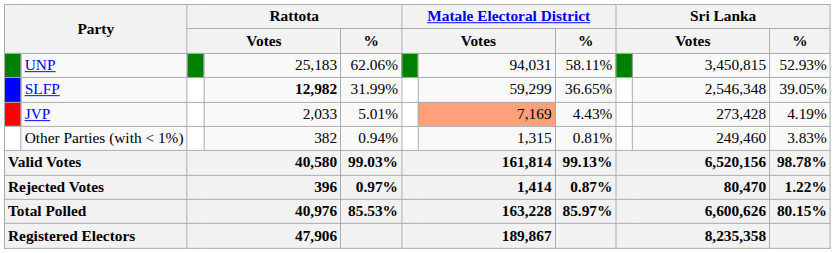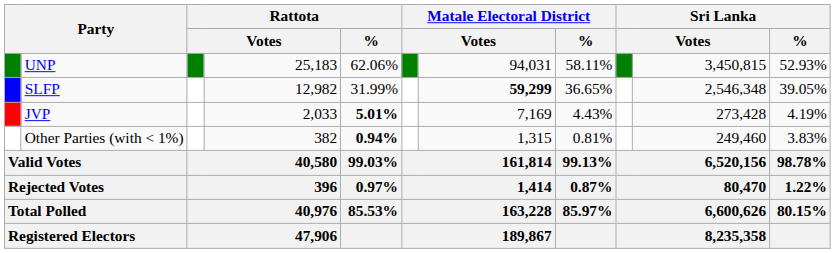(316, 89) bold -> (316, 89) normal
(531, 89) normal -> (531, 89) bold
(378, 114) normal -> (377, 114) bold
(534, 114) lightsalmon background -> (534, 114) no background
(378, 138) normal -> (377, 138) bold
